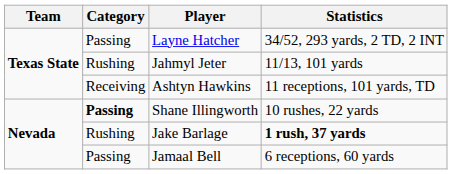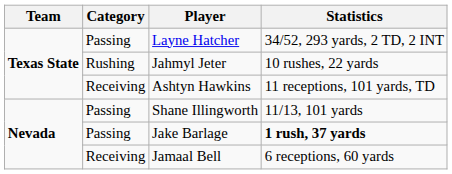(314, 63) 11/13, 101 yards -> (322, 63) 10 rushes, 22 yards
(109, 110) bold -> (108, 110) normal
(322, 110) 10 rushes, 22 yards -> (314, 110) 11/13, 101 yards
(110, 133) Rushing -> (108, 133) Passing
(108, 156) Passing -> (115, 156) Receiving
